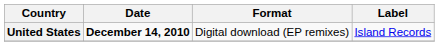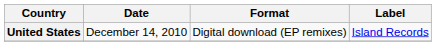(138, 31) bold -> (137, 31) normal
